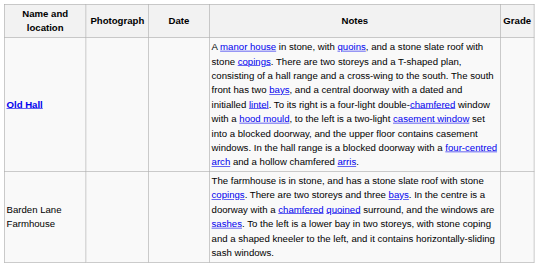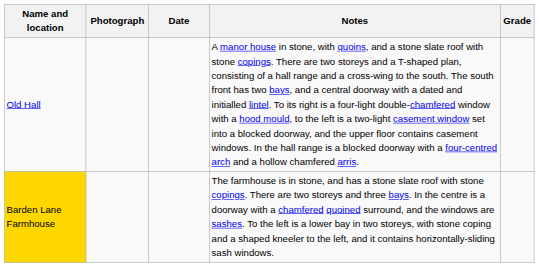(25, 104) bold -> (24, 104) normal
(34, 217) no background -> (34, 217) gold background
